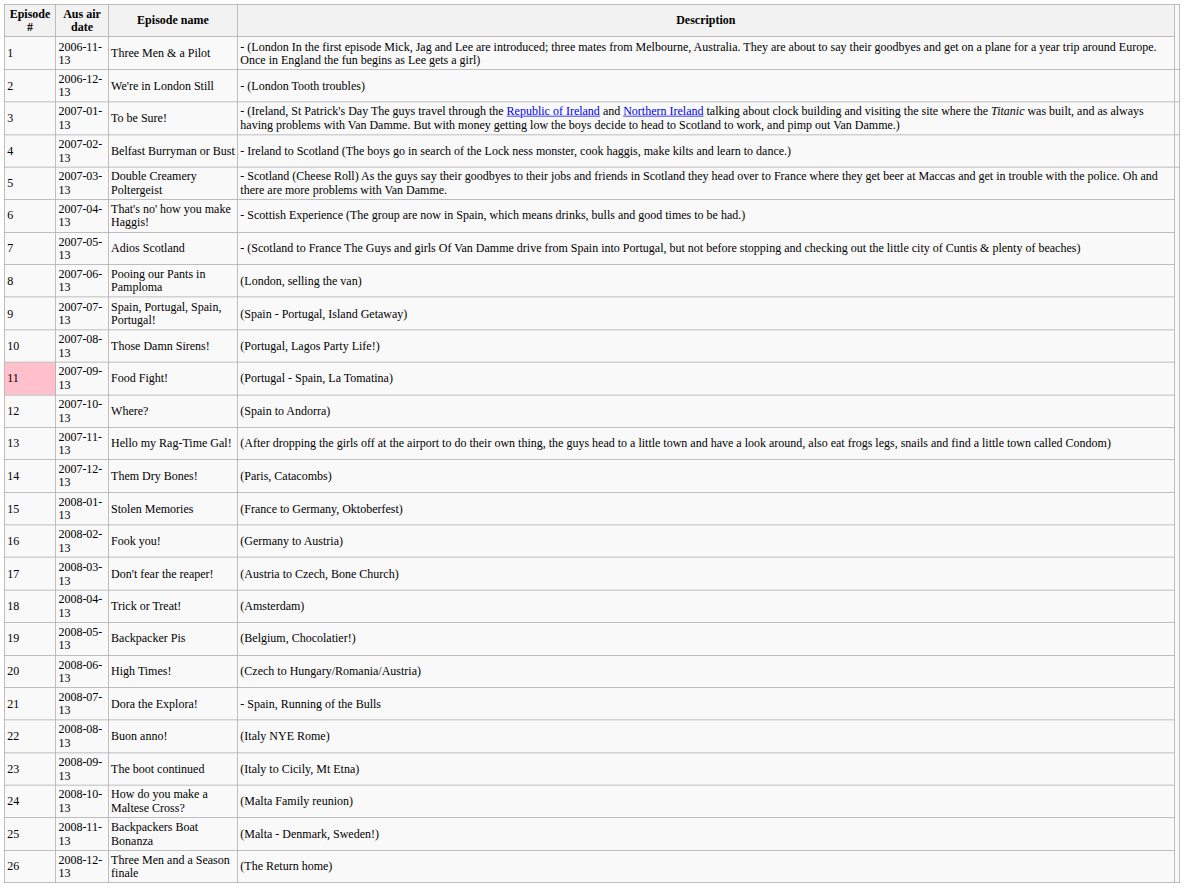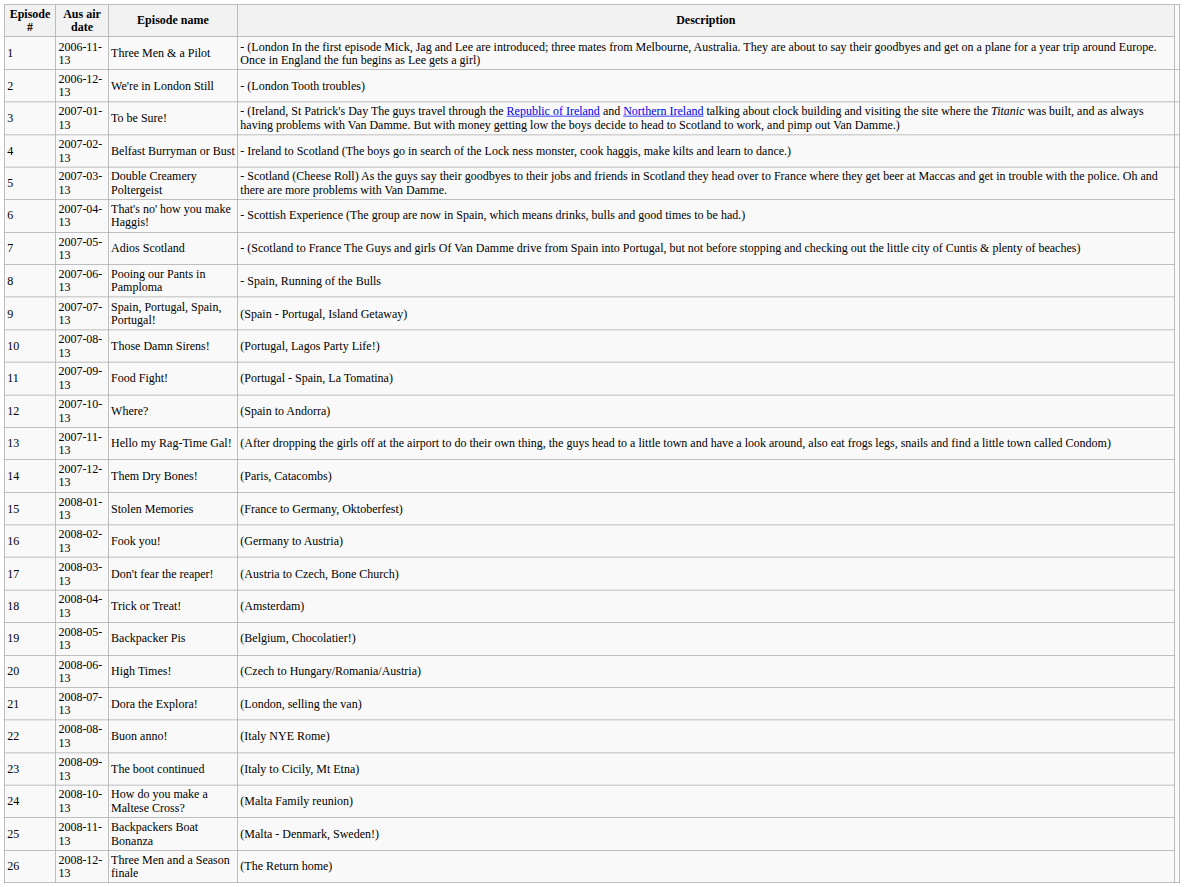(301, 281) (London, selling the van) -> (311, 281) - Spain, Running of the Bulls
(13, 378) pink background -> (13, 378) no background
(311, 703) - Spain, Running of the Bulls -> (301, 703) (London, selling the van)
